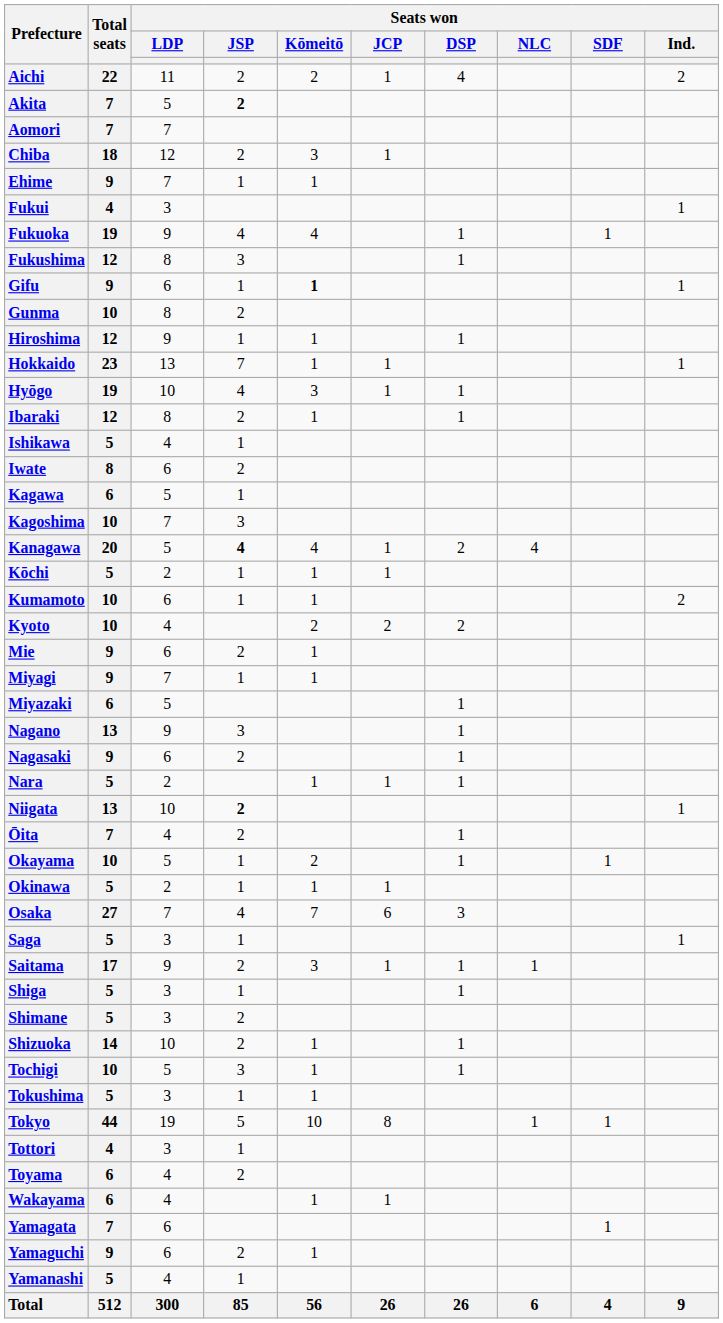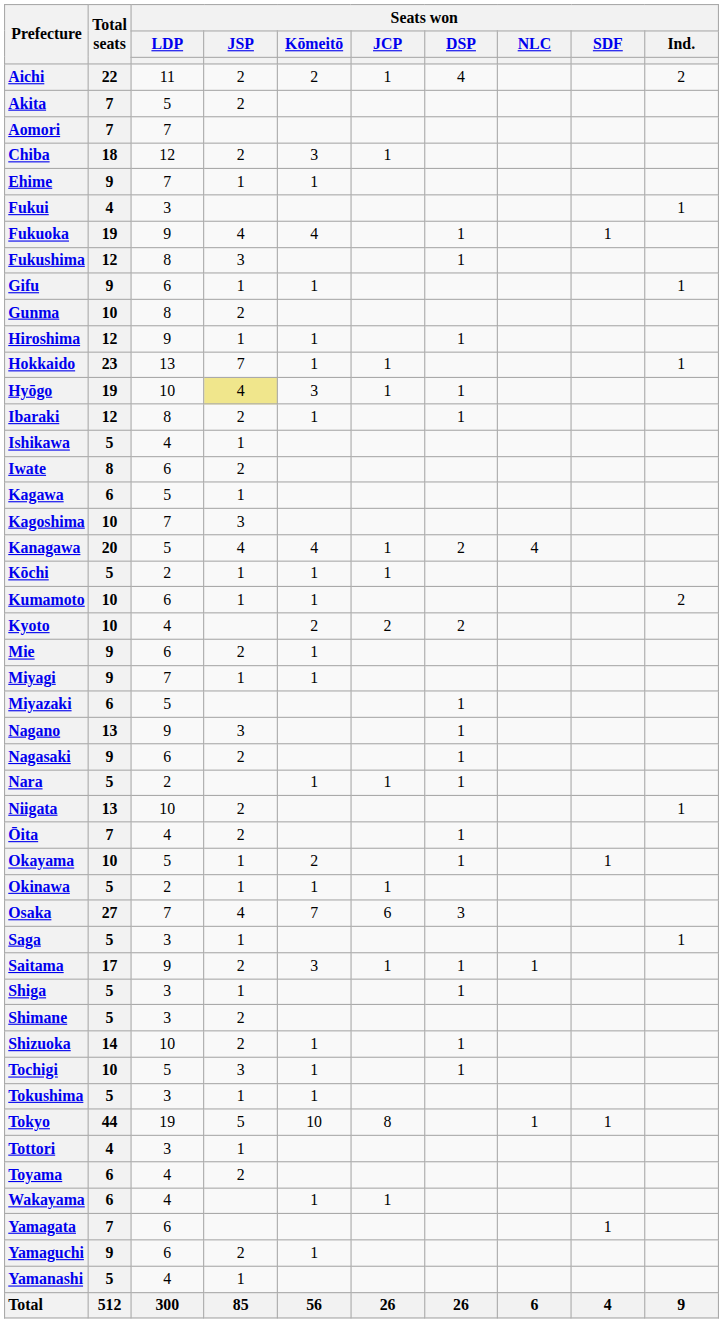(241, 103) bold -> (241, 103) normal
(314, 286) bold -> (314, 286) normal
(241, 391) no background -> (241, 391) khaki background
(241, 547) bold -> (241, 547) normal
(241, 809) bold -> (241, 809) normal
